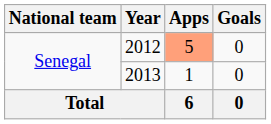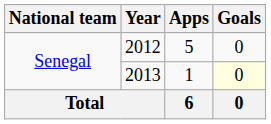(189, 47) lightsalmon background -> (189, 47) no background
(239, 75) no background -> (239, 75) lightyellow background
